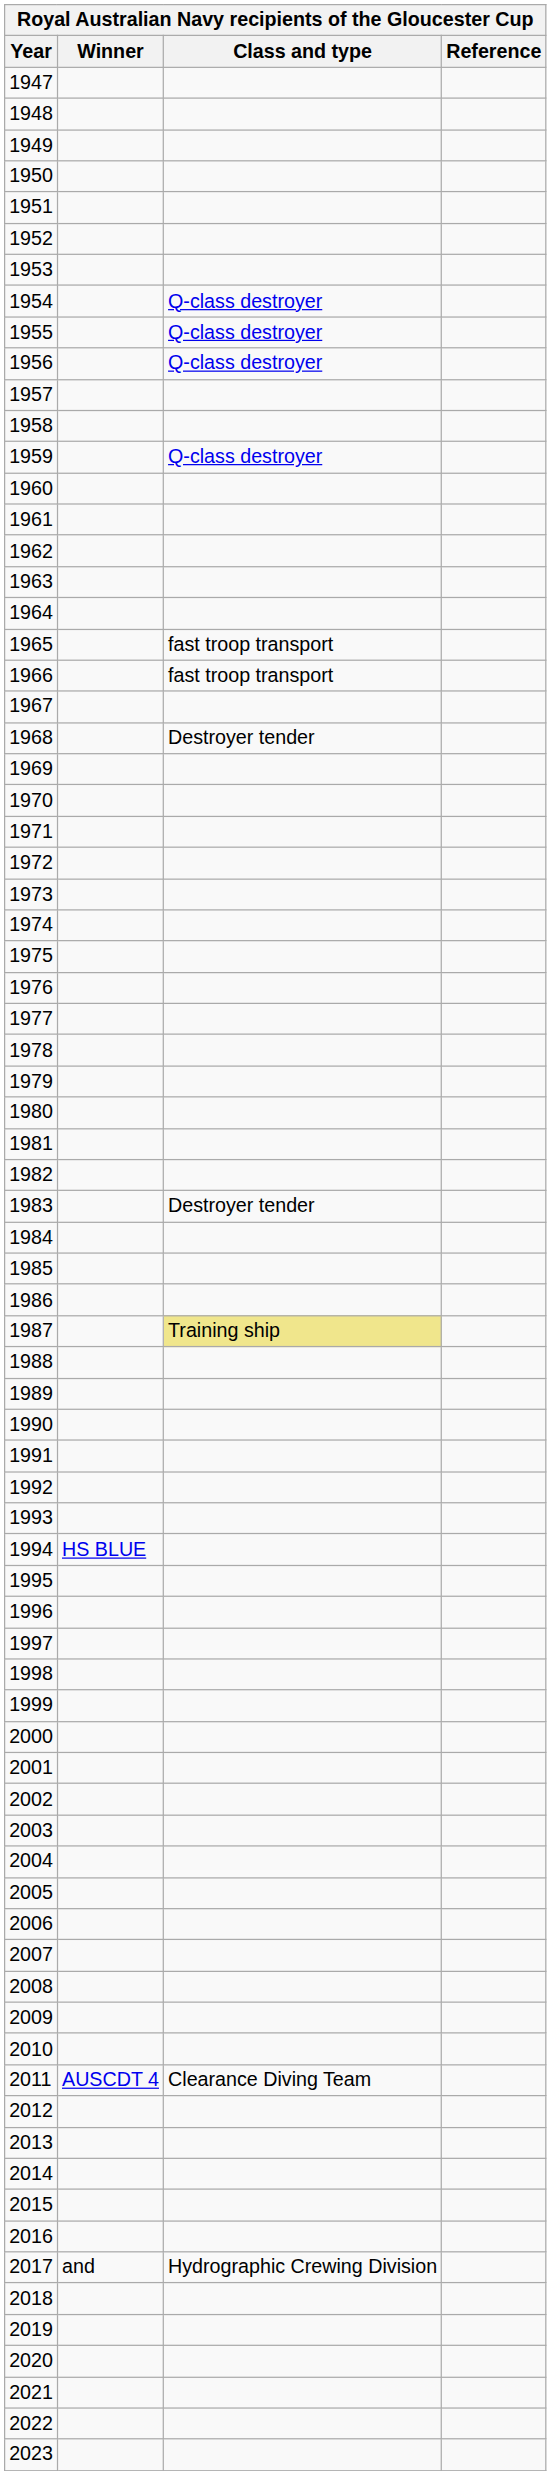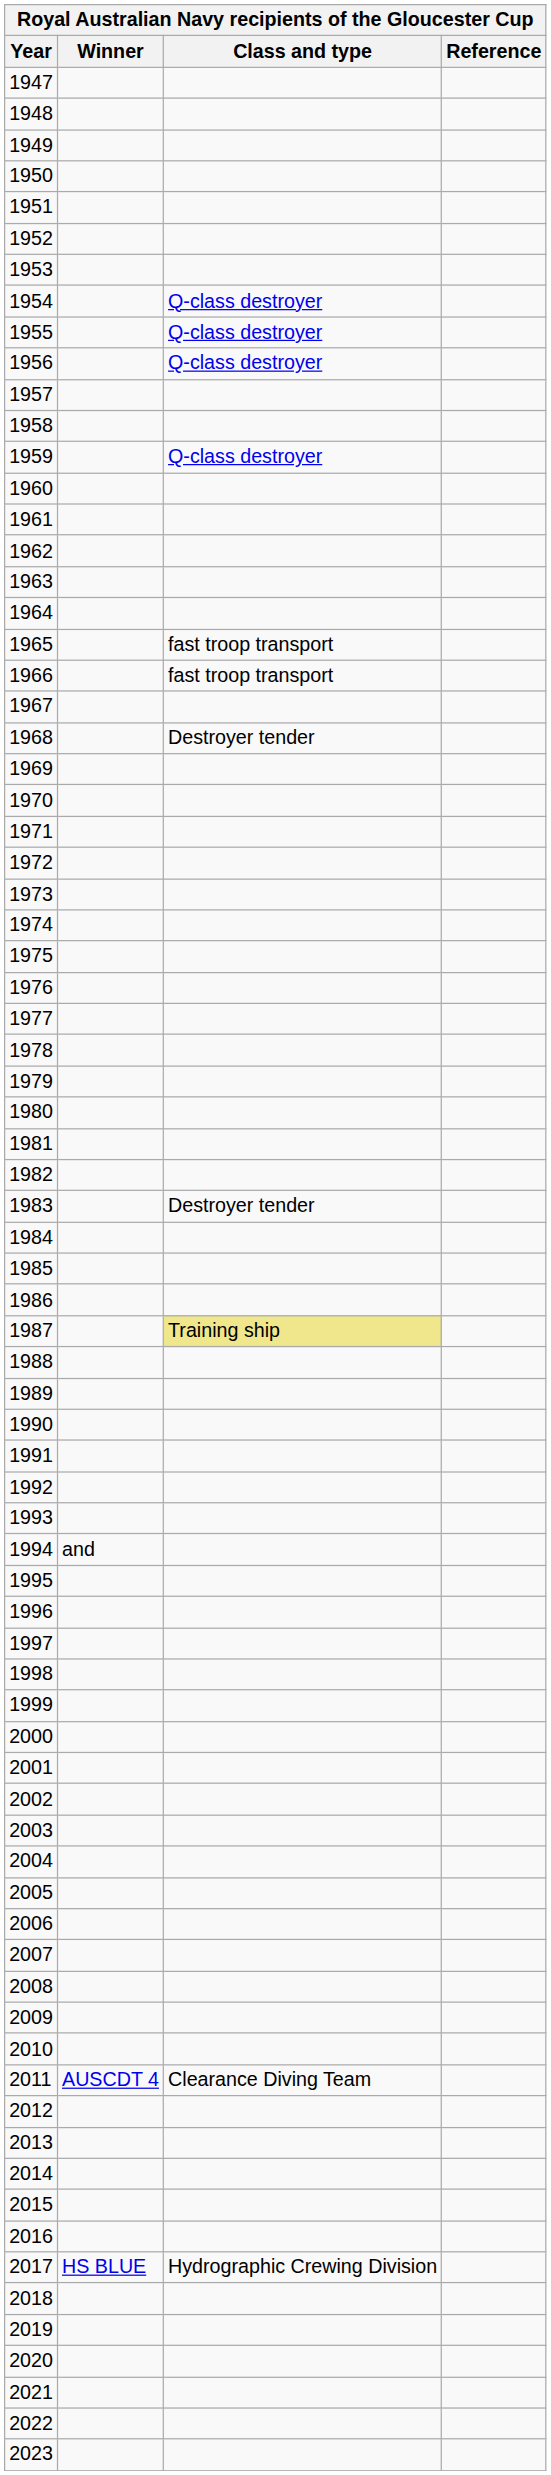(104, 1549) HS BLUE -> (78, 1549) and
(78, 2267) and -> (104, 2267) HS BLUE
